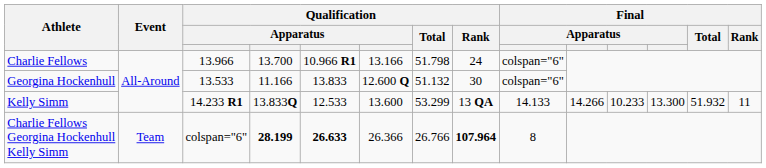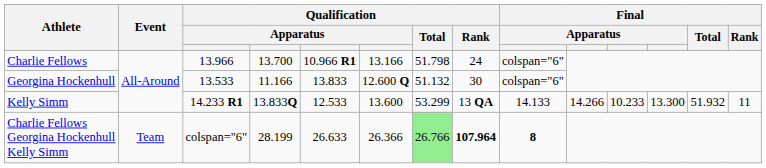(275, 137) bold -> (275, 137) normal
(330, 137) bold -> (330, 137) normal
(432, 137) no background -> (432, 137) lightgreen background
(533, 137) normal -> (533, 137) bold
